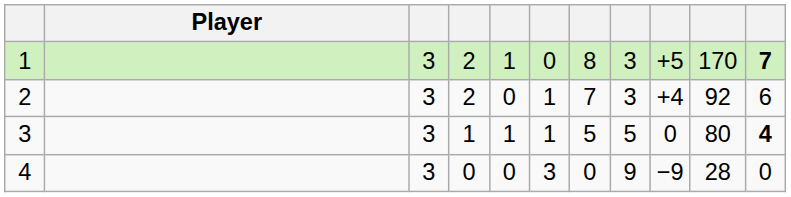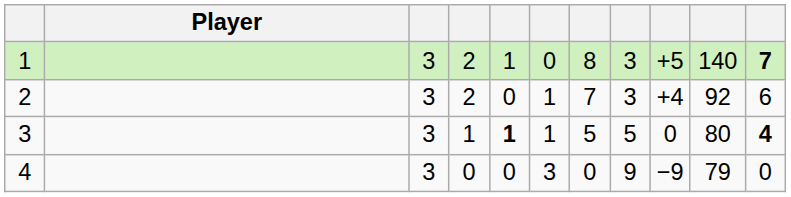(718, 60) 170 -> (718, 60) 140
(509, 135) normal -> (509, 135) bold
(718, 172) 28 -> (718, 172) 79
